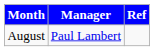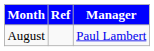columns swapped: (86, 14) <-> (137, 14)
